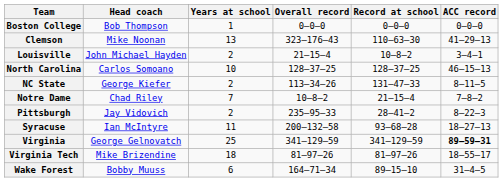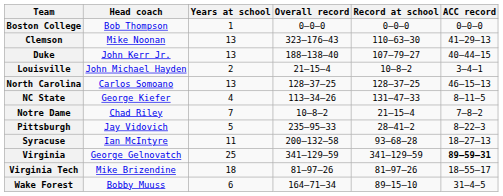+ row: (44, 55)
(231, 69) 10 -> (231, 84) 13
(231, 84) 2 -> (231, 98) 4
(231, 112) 2 -> (231, 127) 5
